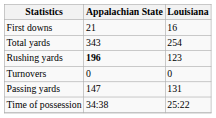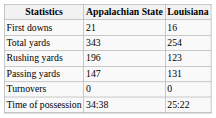(93, 58) bold -> (93, 58) normal
rows swapped: (33, 89) <-> (26, 74)
